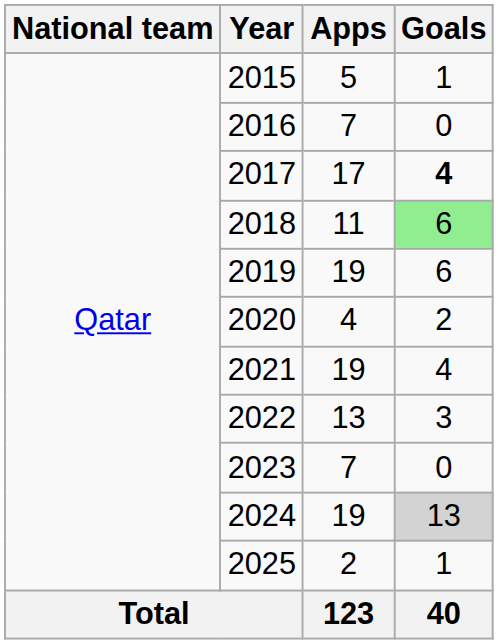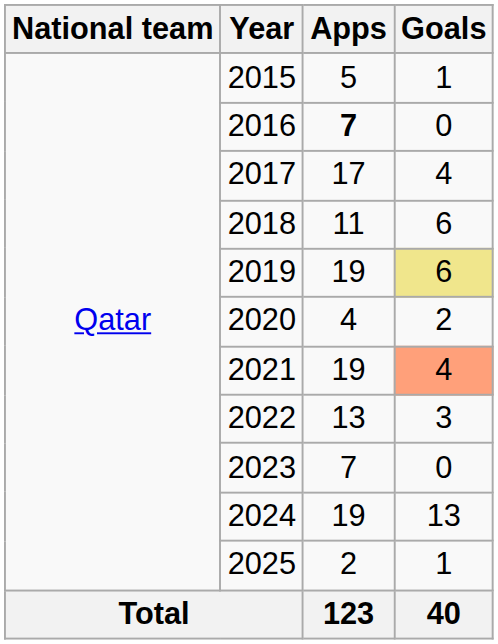(349, 126) normal -> (349, 126) bold
(444, 175) bold -> (444, 175) normal
(444, 223) lightgreen background -> (444, 223) no background
(444, 272) no background -> (444, 272) khaki background
(444, 369) no background -> (444, 369) lightsalmon background
(444, 516) lightgrey background -> (444, 516) no background
